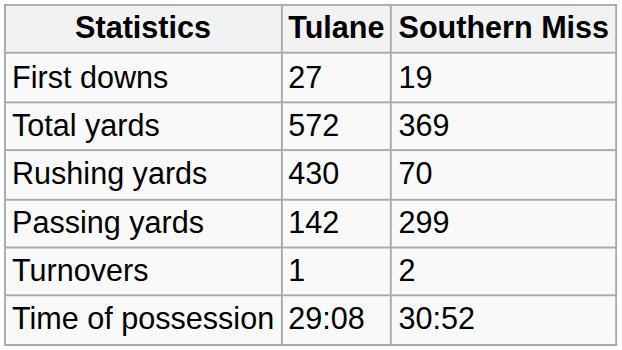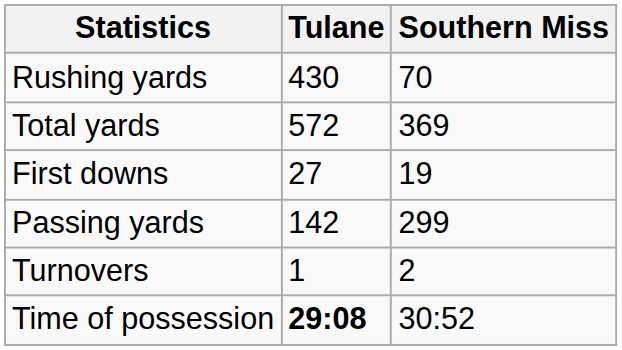rows swapped: (90, 77) <-> (110, 174)
(326, 319) normal -> (327, 319) bold
